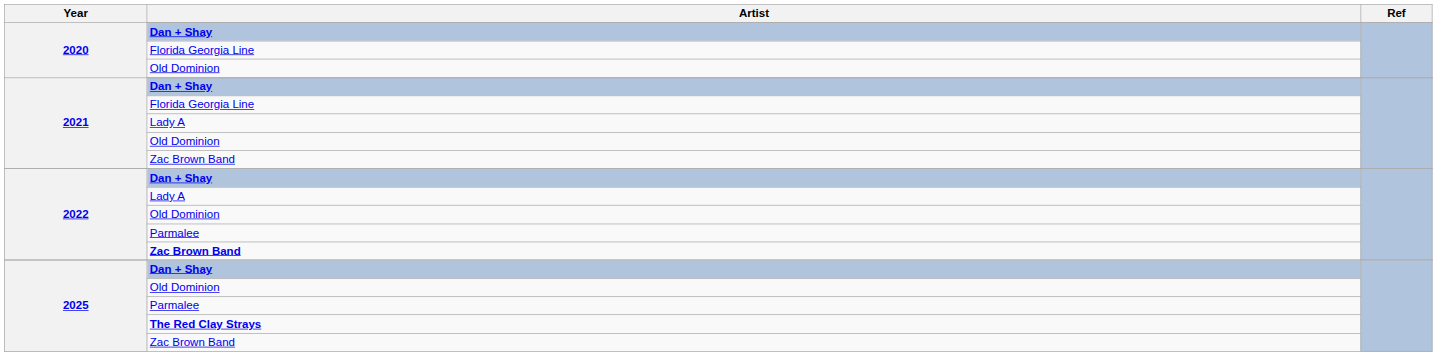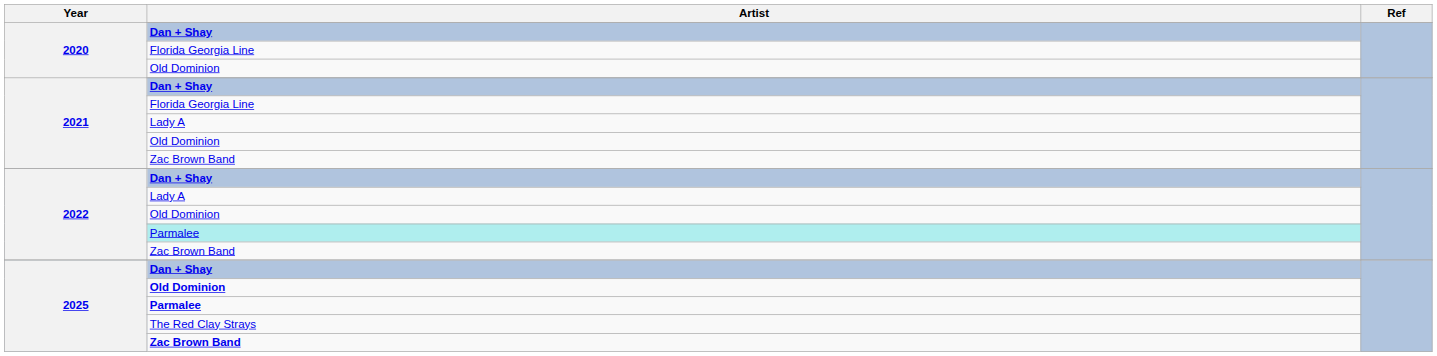(174, 232) no background -> (174, 232) paleturquoise background
(195, 251) bold -> (192, 251) normal
(185, 287) normal -> (188, 287) bold
(174, 305) normal -> (175, 305) bold
(205, 324) bold -> (203, 324) normal
(192, 342) normal -> (195, 342) bold
